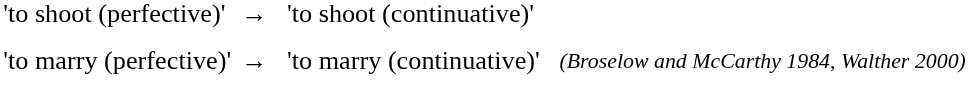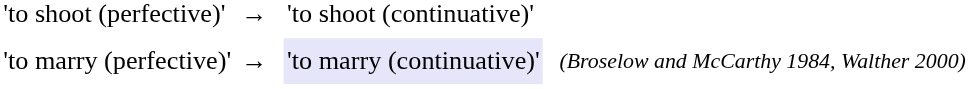(413, 60) no background -> (413, 60) lavender background
